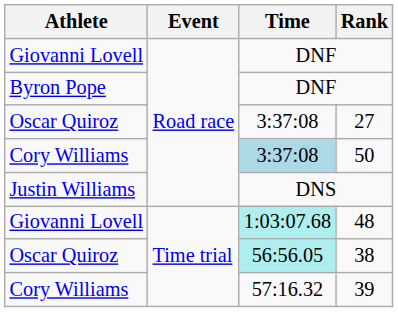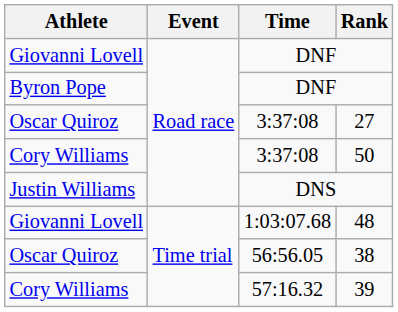(287, 155) lightblue background -> (287, 155) no background
(287, 222) paleturquoise background -> (287, 222) no background
(287, 256) paleturquoise background -> (287, 256) no background
